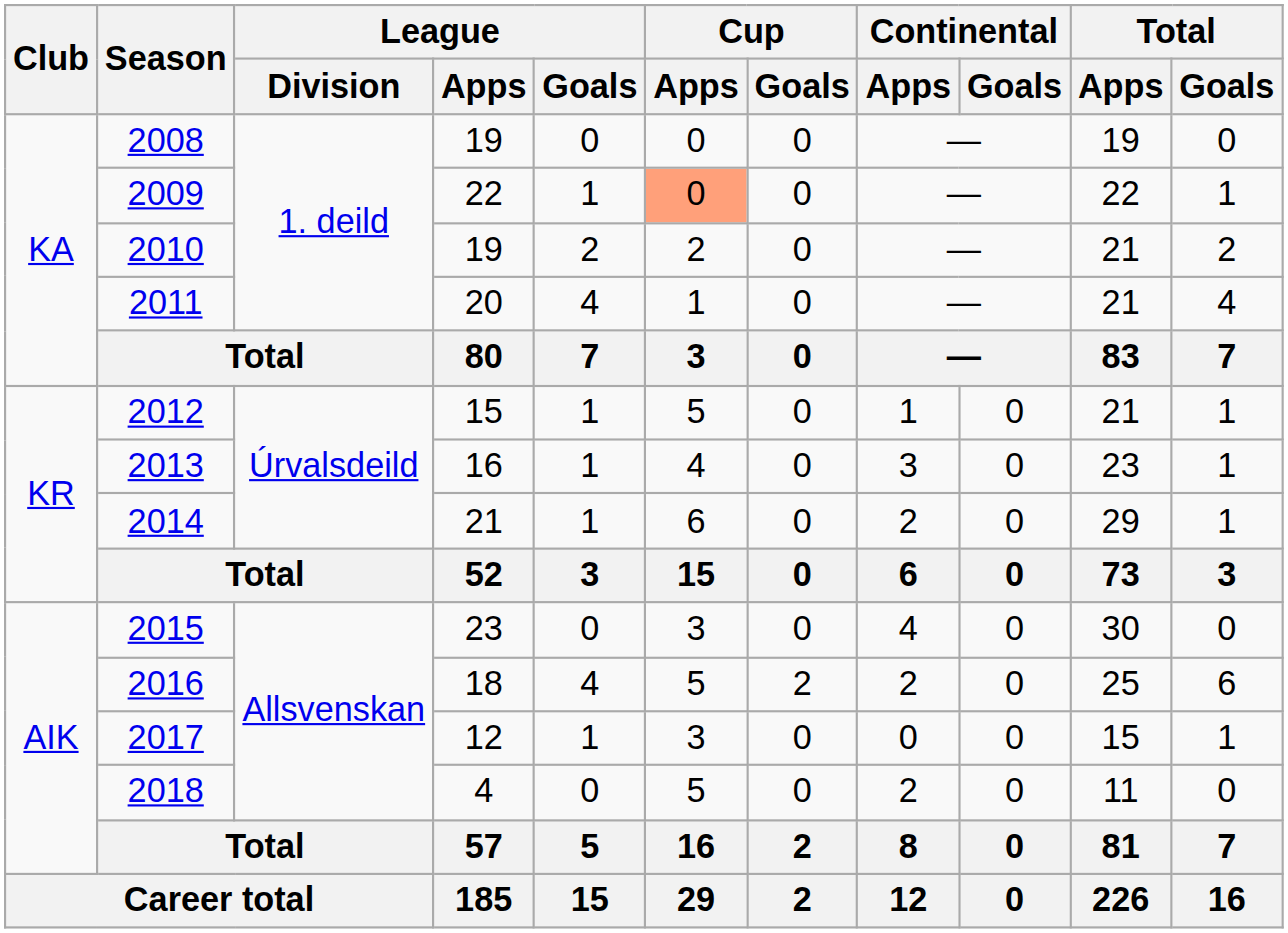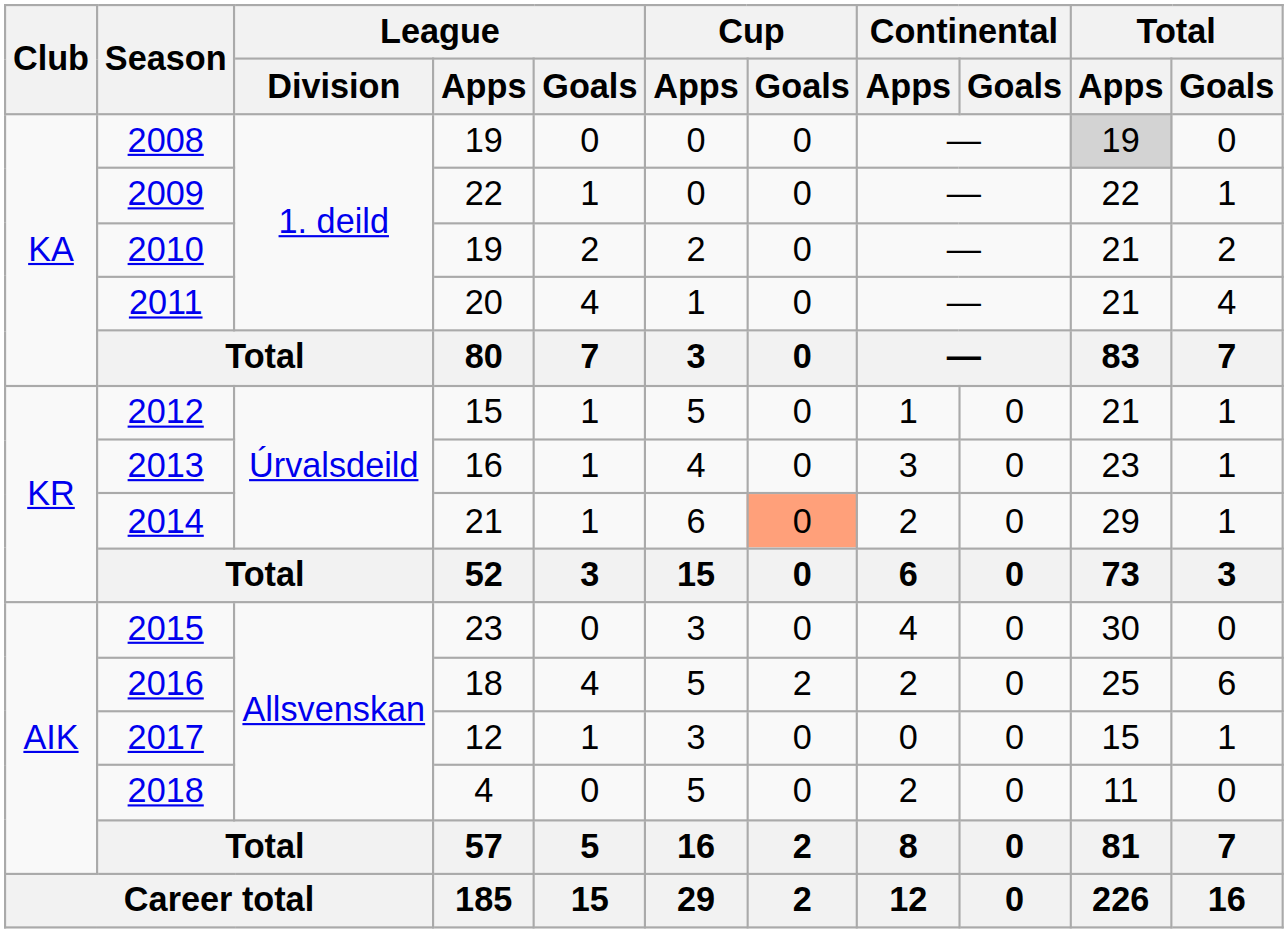(1121, 140) no background -> (1121, 140) lightgrey background
(696, 194) lightsalmon background -> (696, 194) no background
(802, 520) no background -> (802, 520) lightsalmon background
